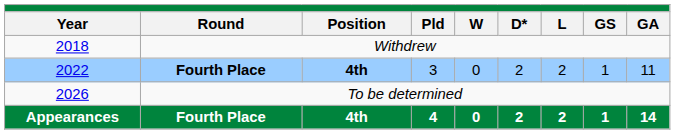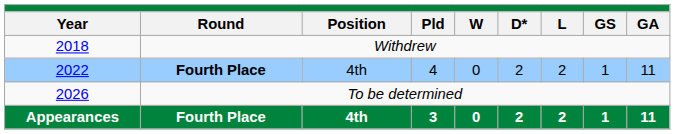(357, 70) bold -> (357, 70) normal
(433, 70) 3 -> (433, 70) 4
(433, 117) 4 -> (433, 117) 3
(648, 117) 14 -> (648, 117) 11
